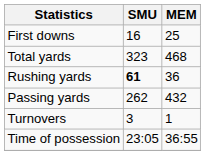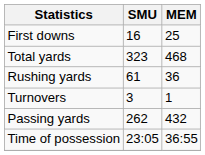(133, 77) bold -> (133, 77) normal
rows swapped: (49, 98) <-> (37, 118)
